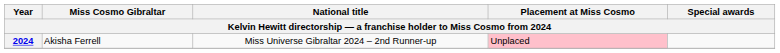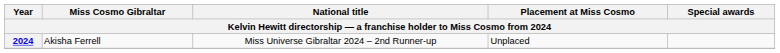(510, 41) pink background -> (510, 41) no background
